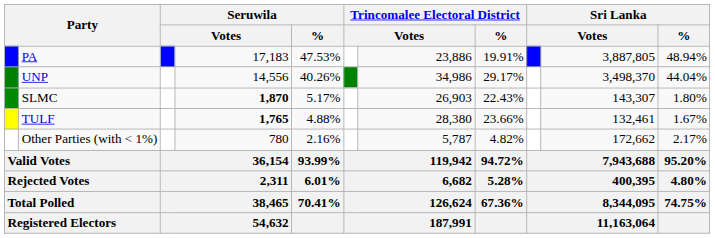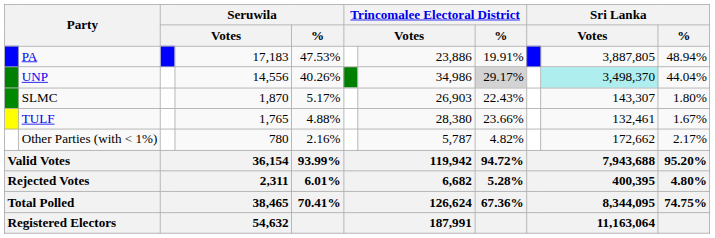(503, 77) no background -> (503, 77) lightgrey background
(629, 77) no background -> (629, 77) paleturquoise background
(274, 98) bold -> (274, 98) normal
(274, 118) bold -> (274, 118) normal
